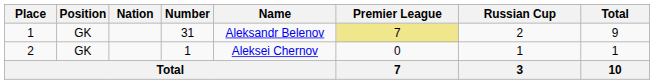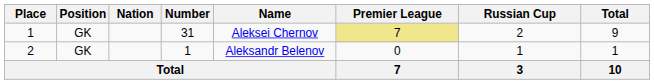(275, 33) Aleksandr Belenov -> (275, 33) Aleksei Chernov
(275, 51) Aleksei Chernov -> (275, 51) Aleksandr Belenov
